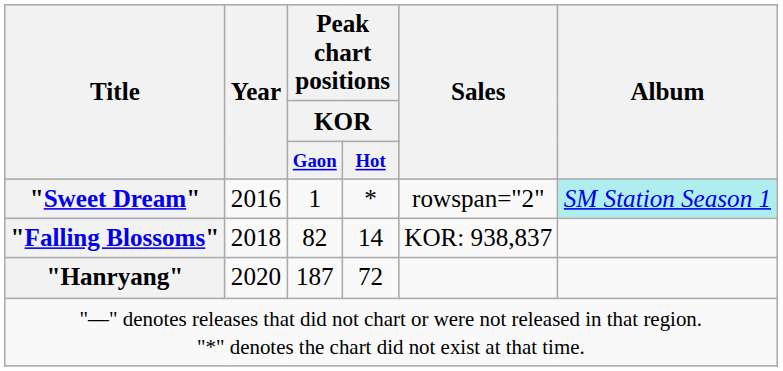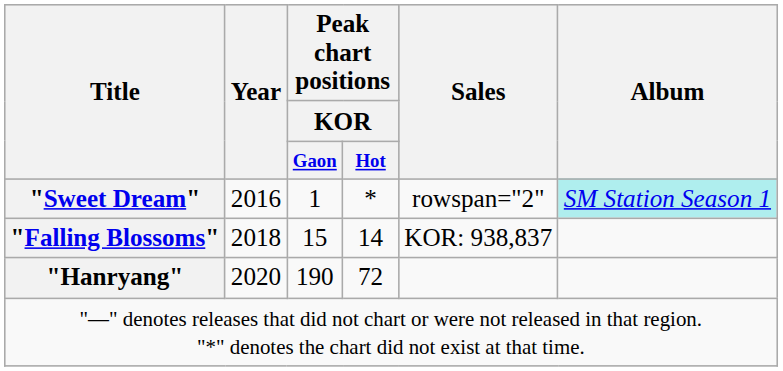(315, 237) 82 -> (315, 237) 15
(315, 277) 187 -> (315, 277) 190
